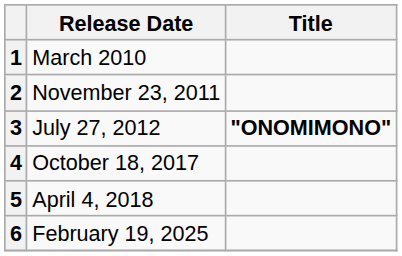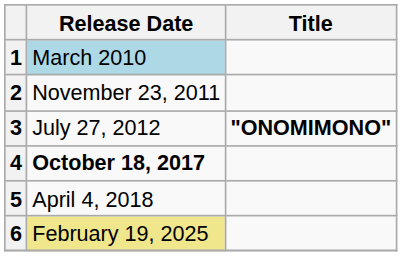(89, 58) no background -> (89, 58) lightblue background
(116, 163) normal -> (119, 163) bold
(120, 233) no background -> (120, 233) khaki background
